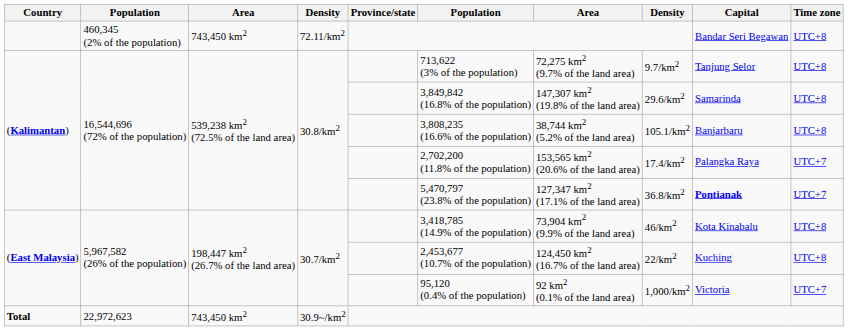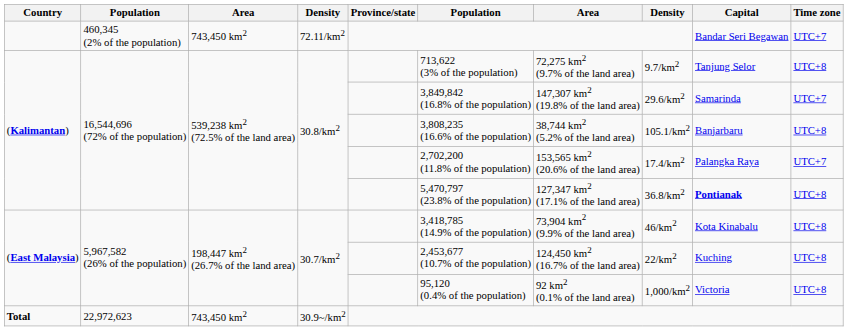(810, 36) UTC+8 -> (810, 36) UTC+7
(810, 98) UTC+8 -> (810, 98) UTC+7
(810, 194) UTC+7 -> (810, 194) UTC+8
(810, 290) UTC+7 -> (810, 290) UTC+8
